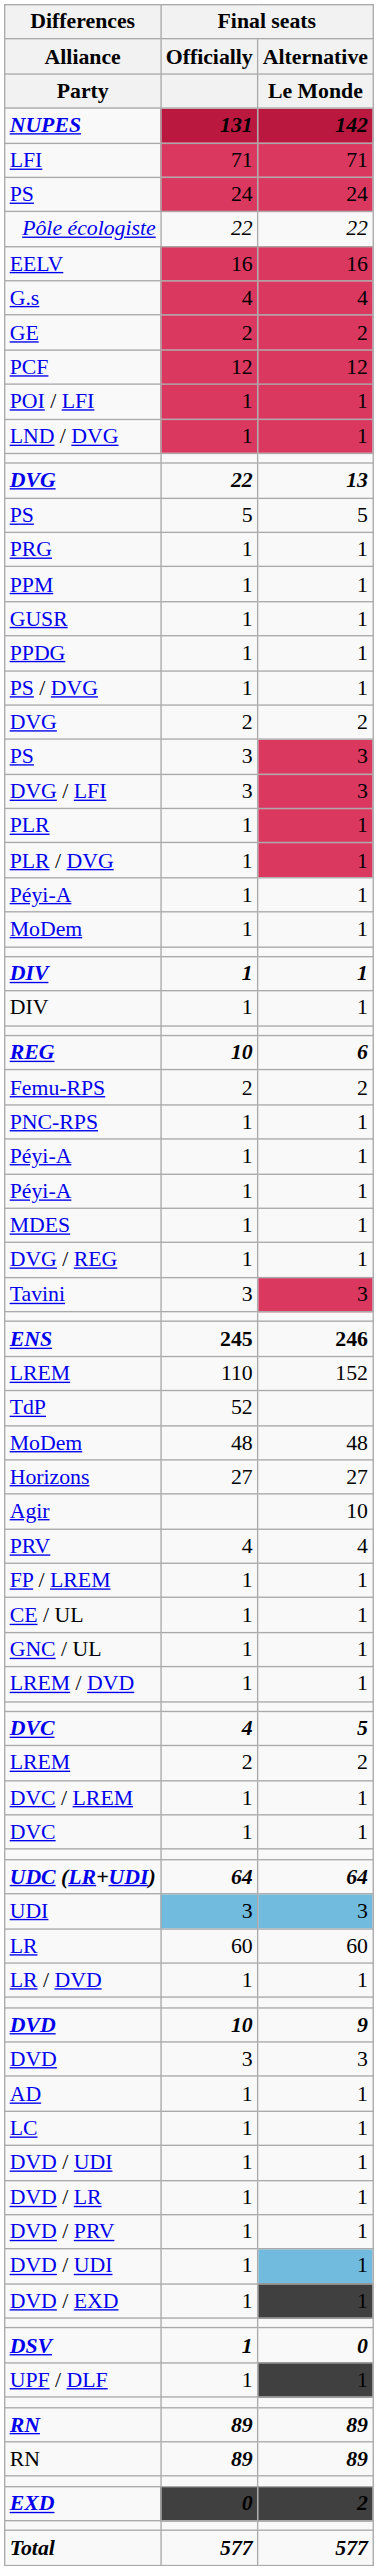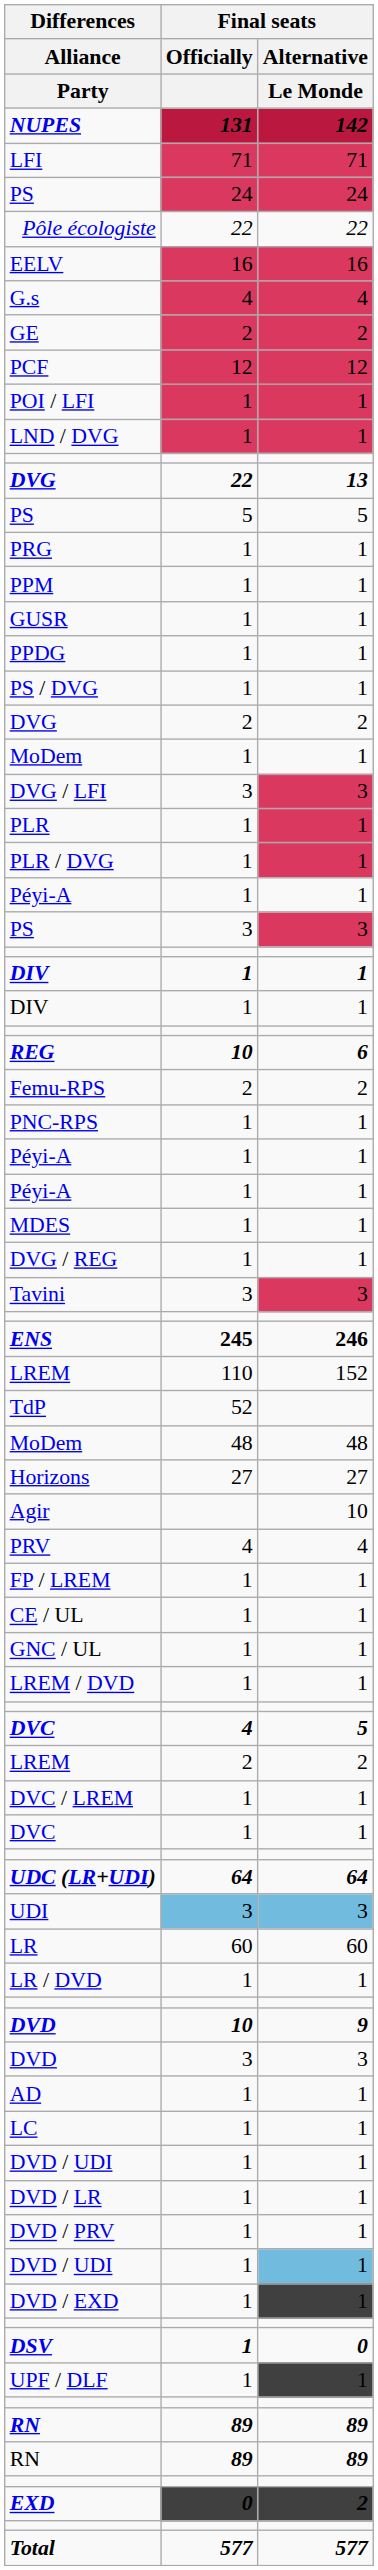rows swapped: (22, 756) <-> (46, 929)
